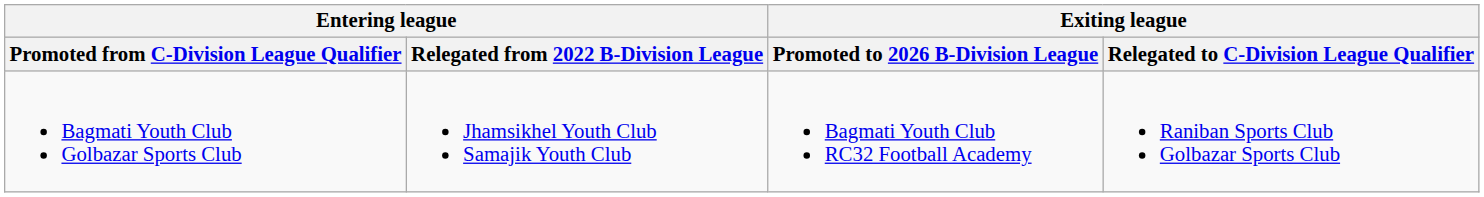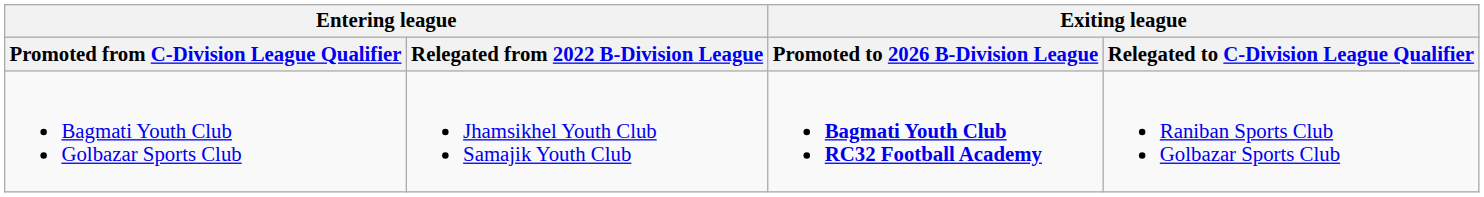(935, 143) normal -> (935, 143) bold
